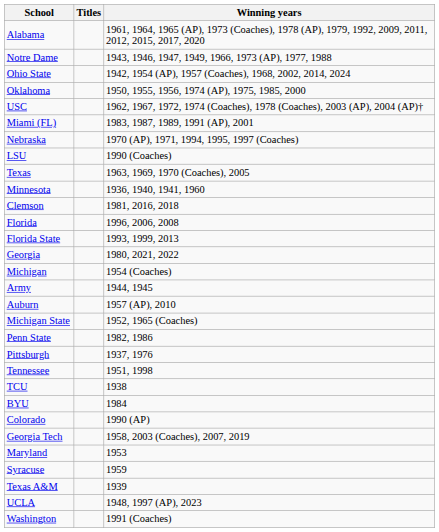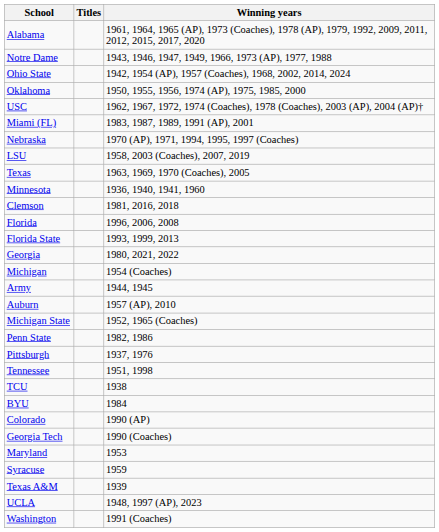(139, 156) 1990 (Coaches) -> (178, 156) 1958, 2003 (Coaches), 2007, 2019
(178, 436) 1958, 2003 (Coaches), 2007, 2019 -> (139, 436) 1990 (Coaches)
